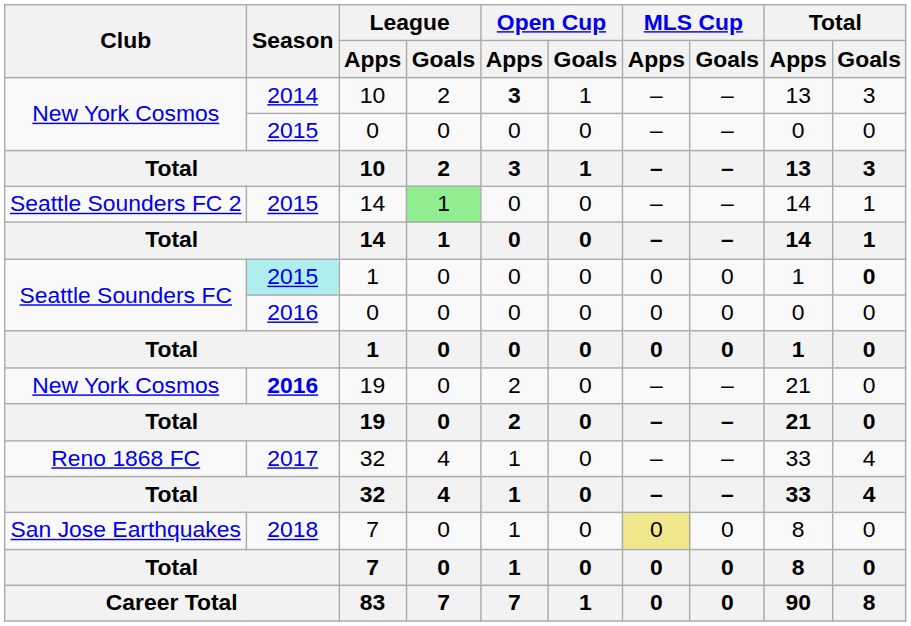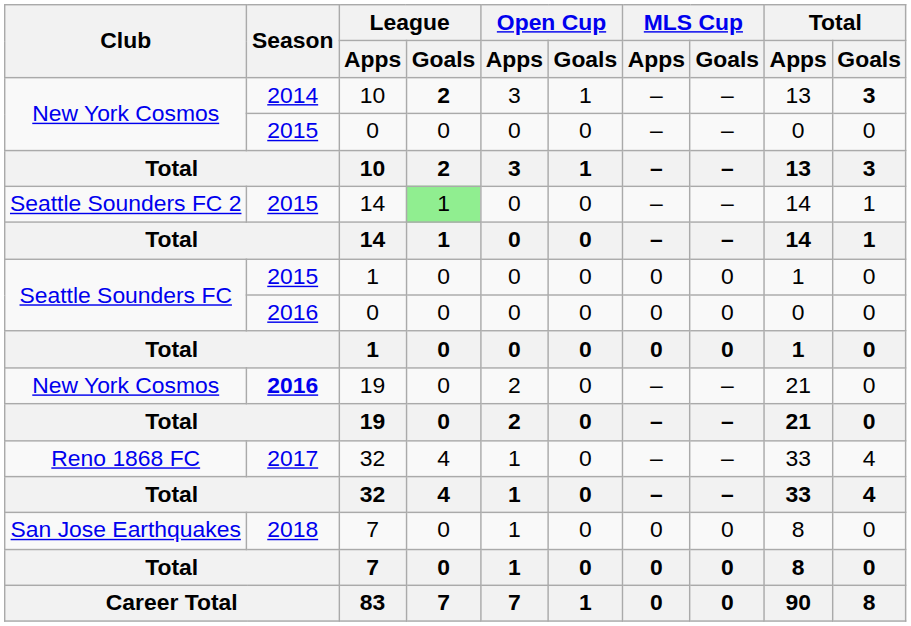(444, 95) normal -> (444, 95) bold
(514, 95) bold -> (514, 95) normal
(869, 95) normal -> (869, 95) bold
(293, 276) paleturquoise background -> (293, 276) no background
(869, 276) bold -> (869, 276) normal
(656, 530) khaki background -> (656, 530) no background
